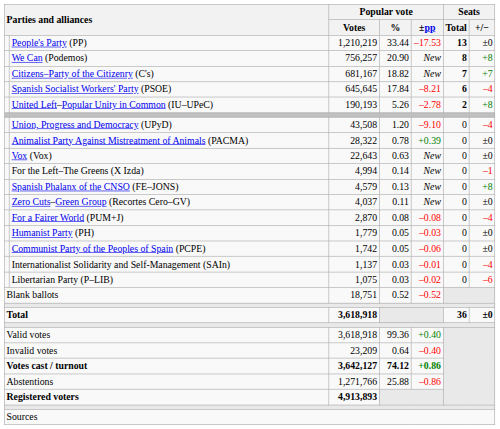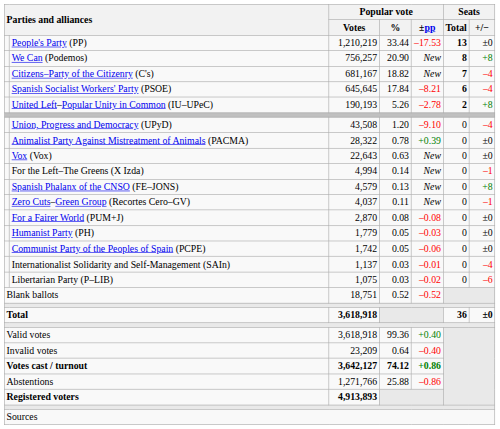(487, 74) +7 -> (488, 74) –4
(488, 202) ±0 -> (488, 202) –1
(488, 217) –4 -> (488, 217) ±0
